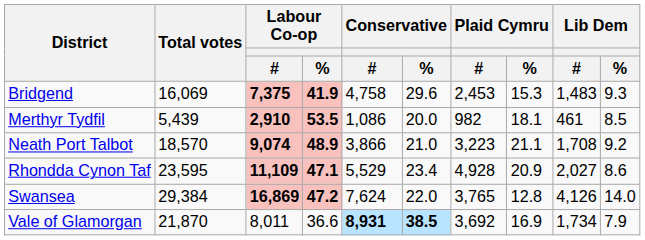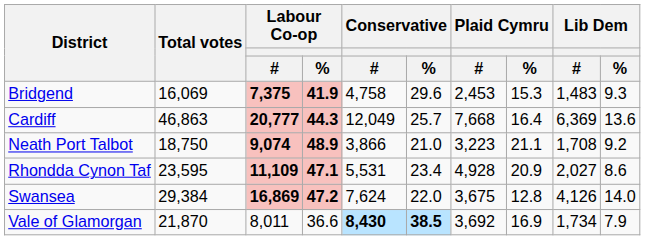+ row: (32, 119)
- row: (57, 119)
(183, 145) 18,570 -> (183, 145) 18,750
(366, 171) 5,529 -> (366, 171) 5,531
(475, 196) 3,765 -> (475, 196) 3,675
(366, 222) 8,931 -> (366, 222) 8,430
